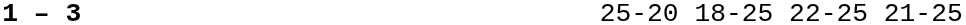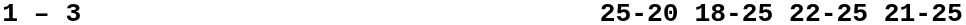(781, 14) normal -> (781, 14) bold
